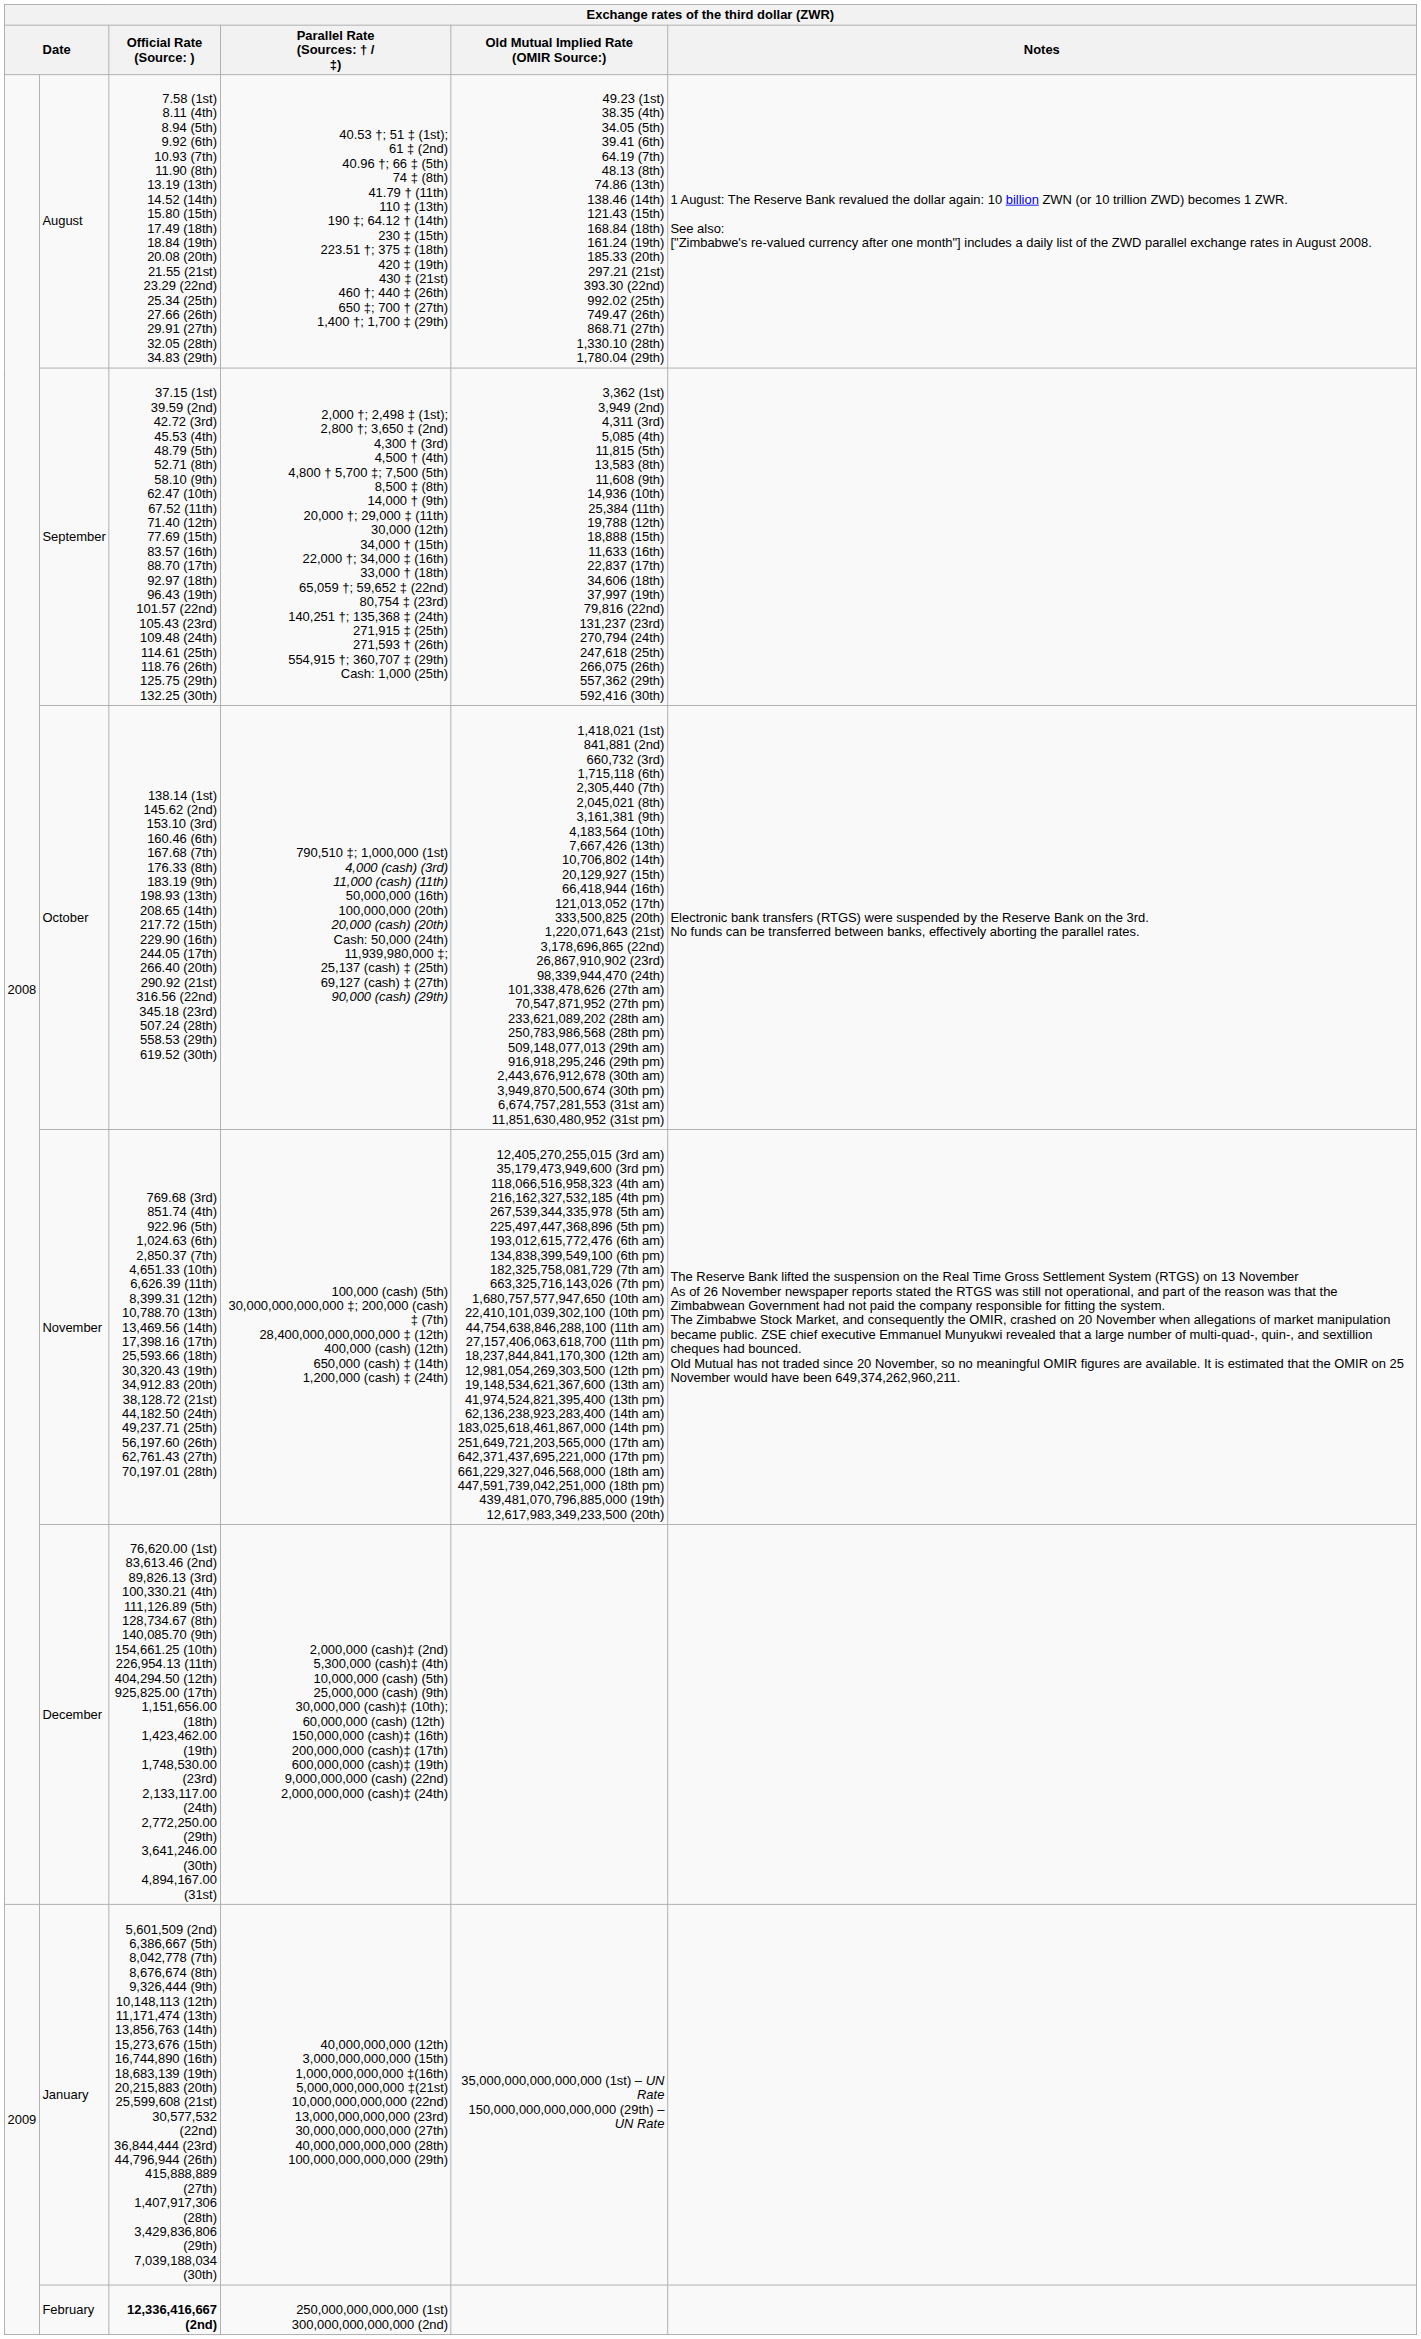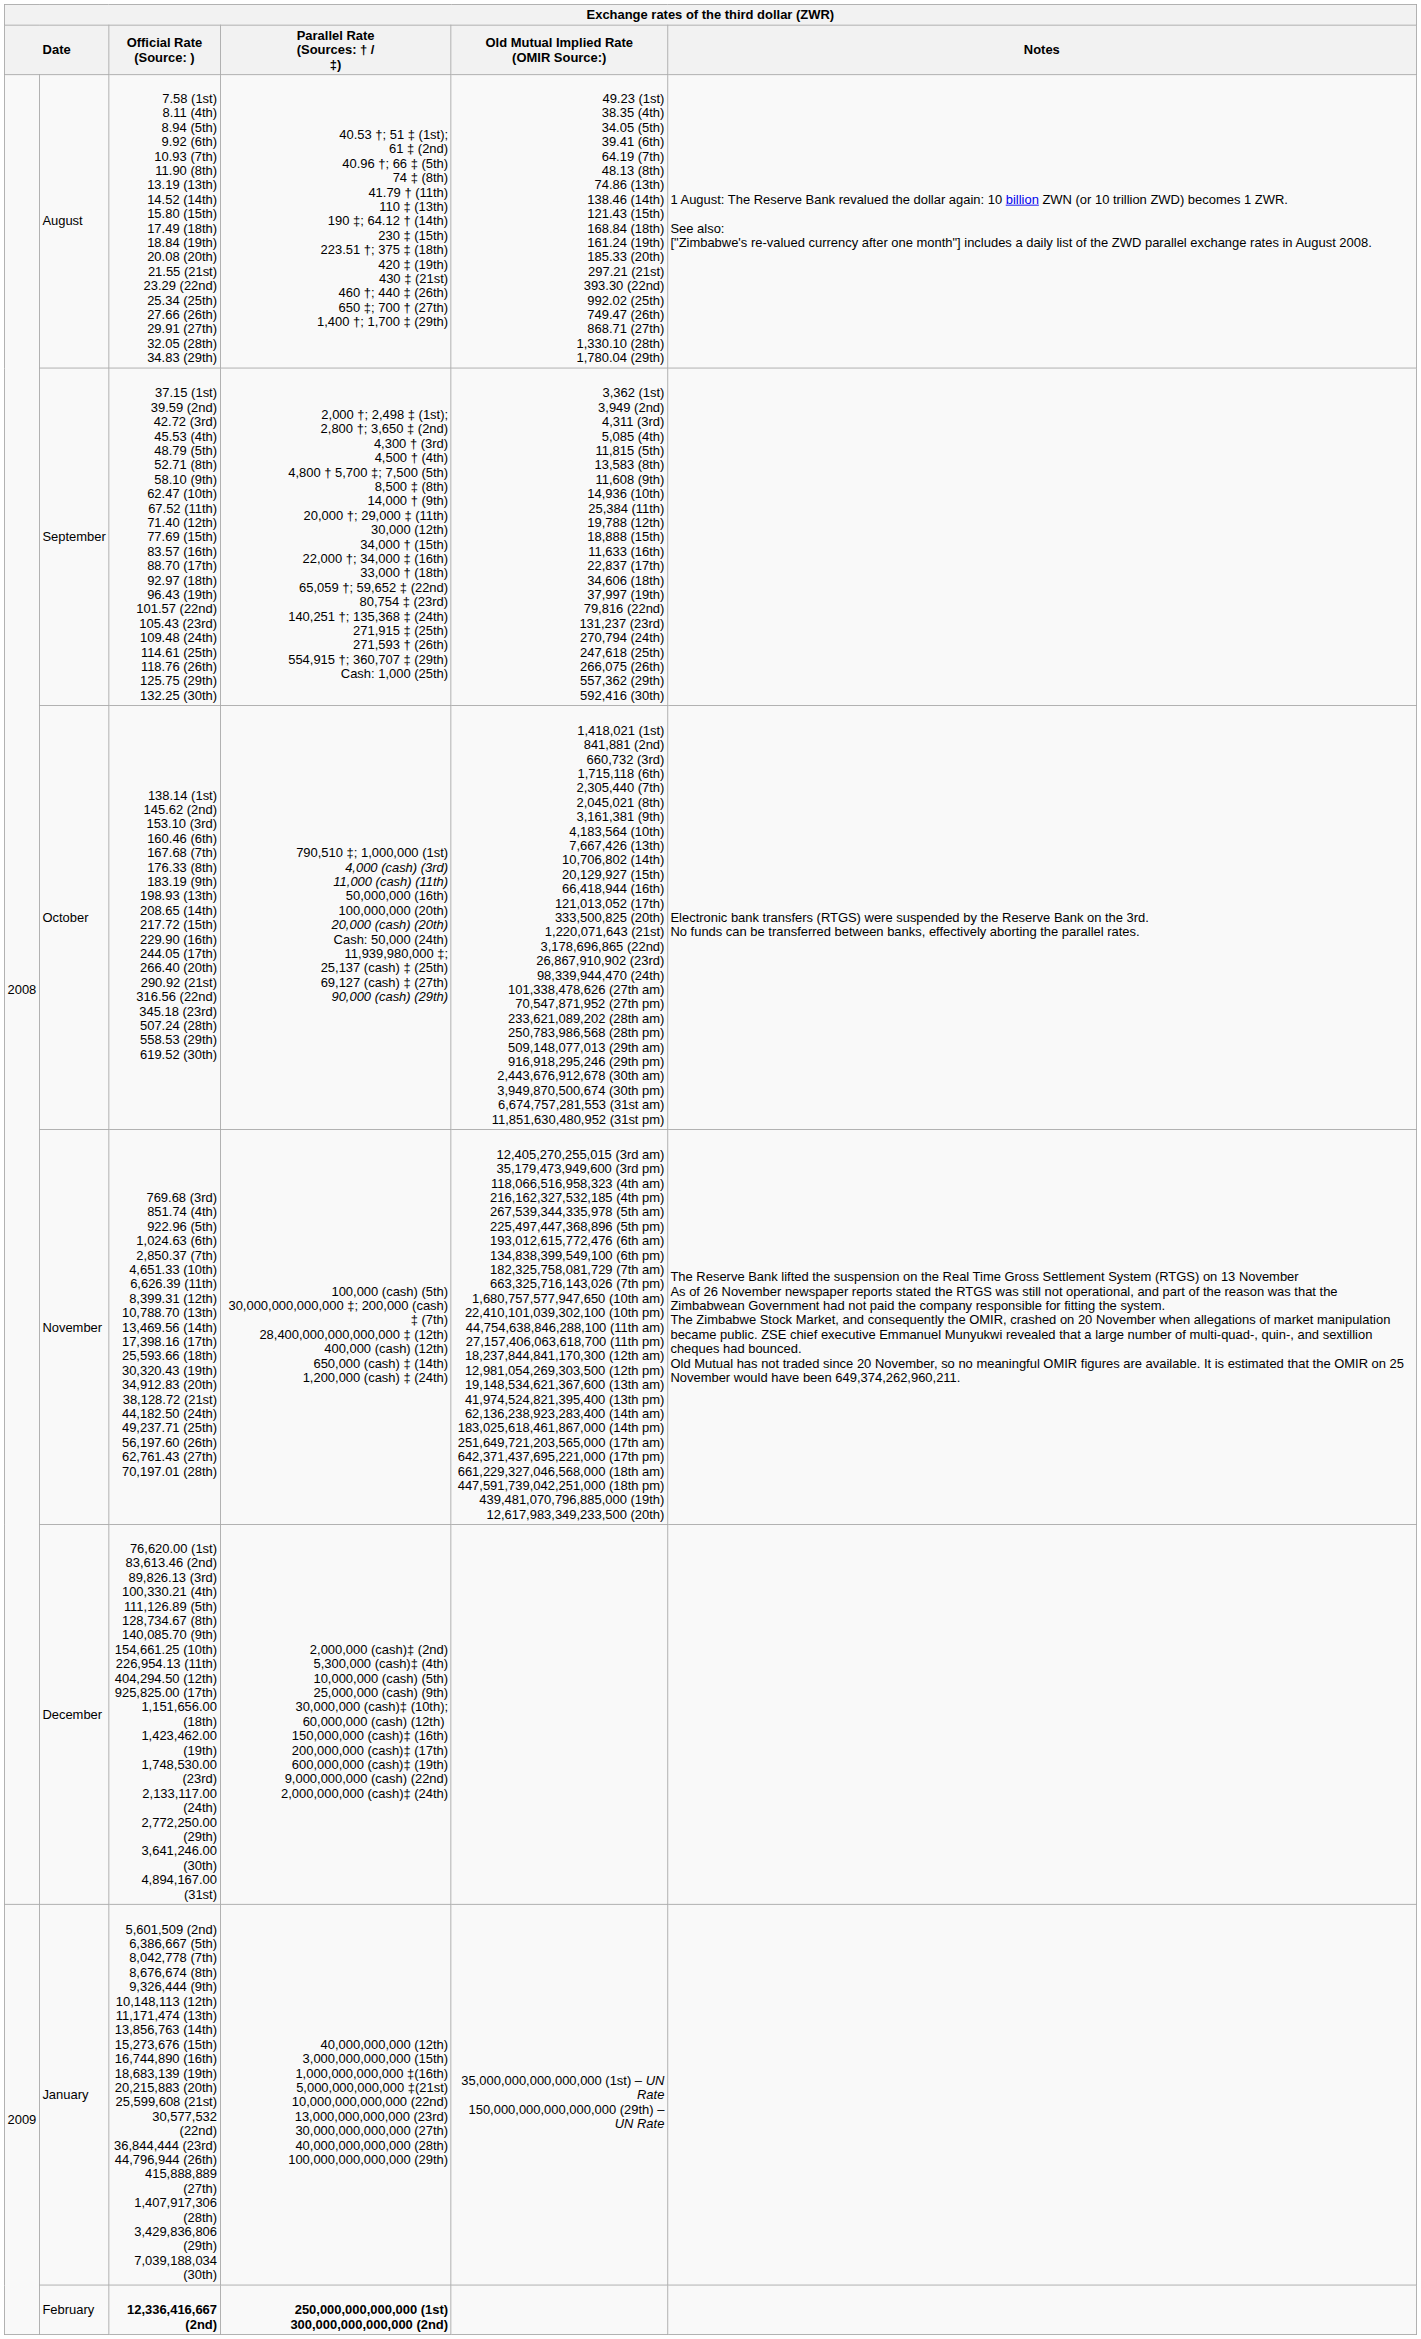(370, 2317) normal -> (369, 2317) bold
